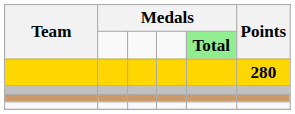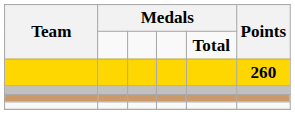(211, 45) lightgreen background -> (211, 45) no background
(263, 72) 280 -> (263, 72) 260
